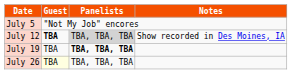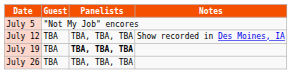(51, 37) bold -> (51, 37) normal
(102, 37) lightgrey background -> (102, 37) no background
(51, 62) lightyellow background -> (51, 62) no background
